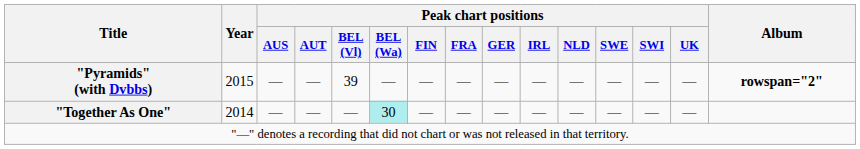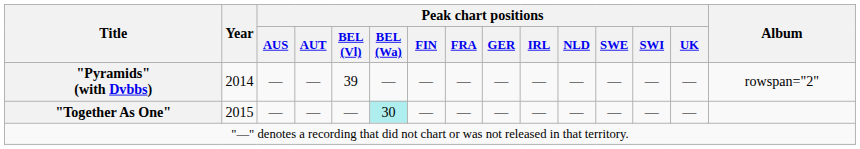(239, 81) 2015 -> (239, 81) 2014
(782, 81) bold -> (782, 81) normal
(239, 112) 2014 -> (239, 112) 2015
